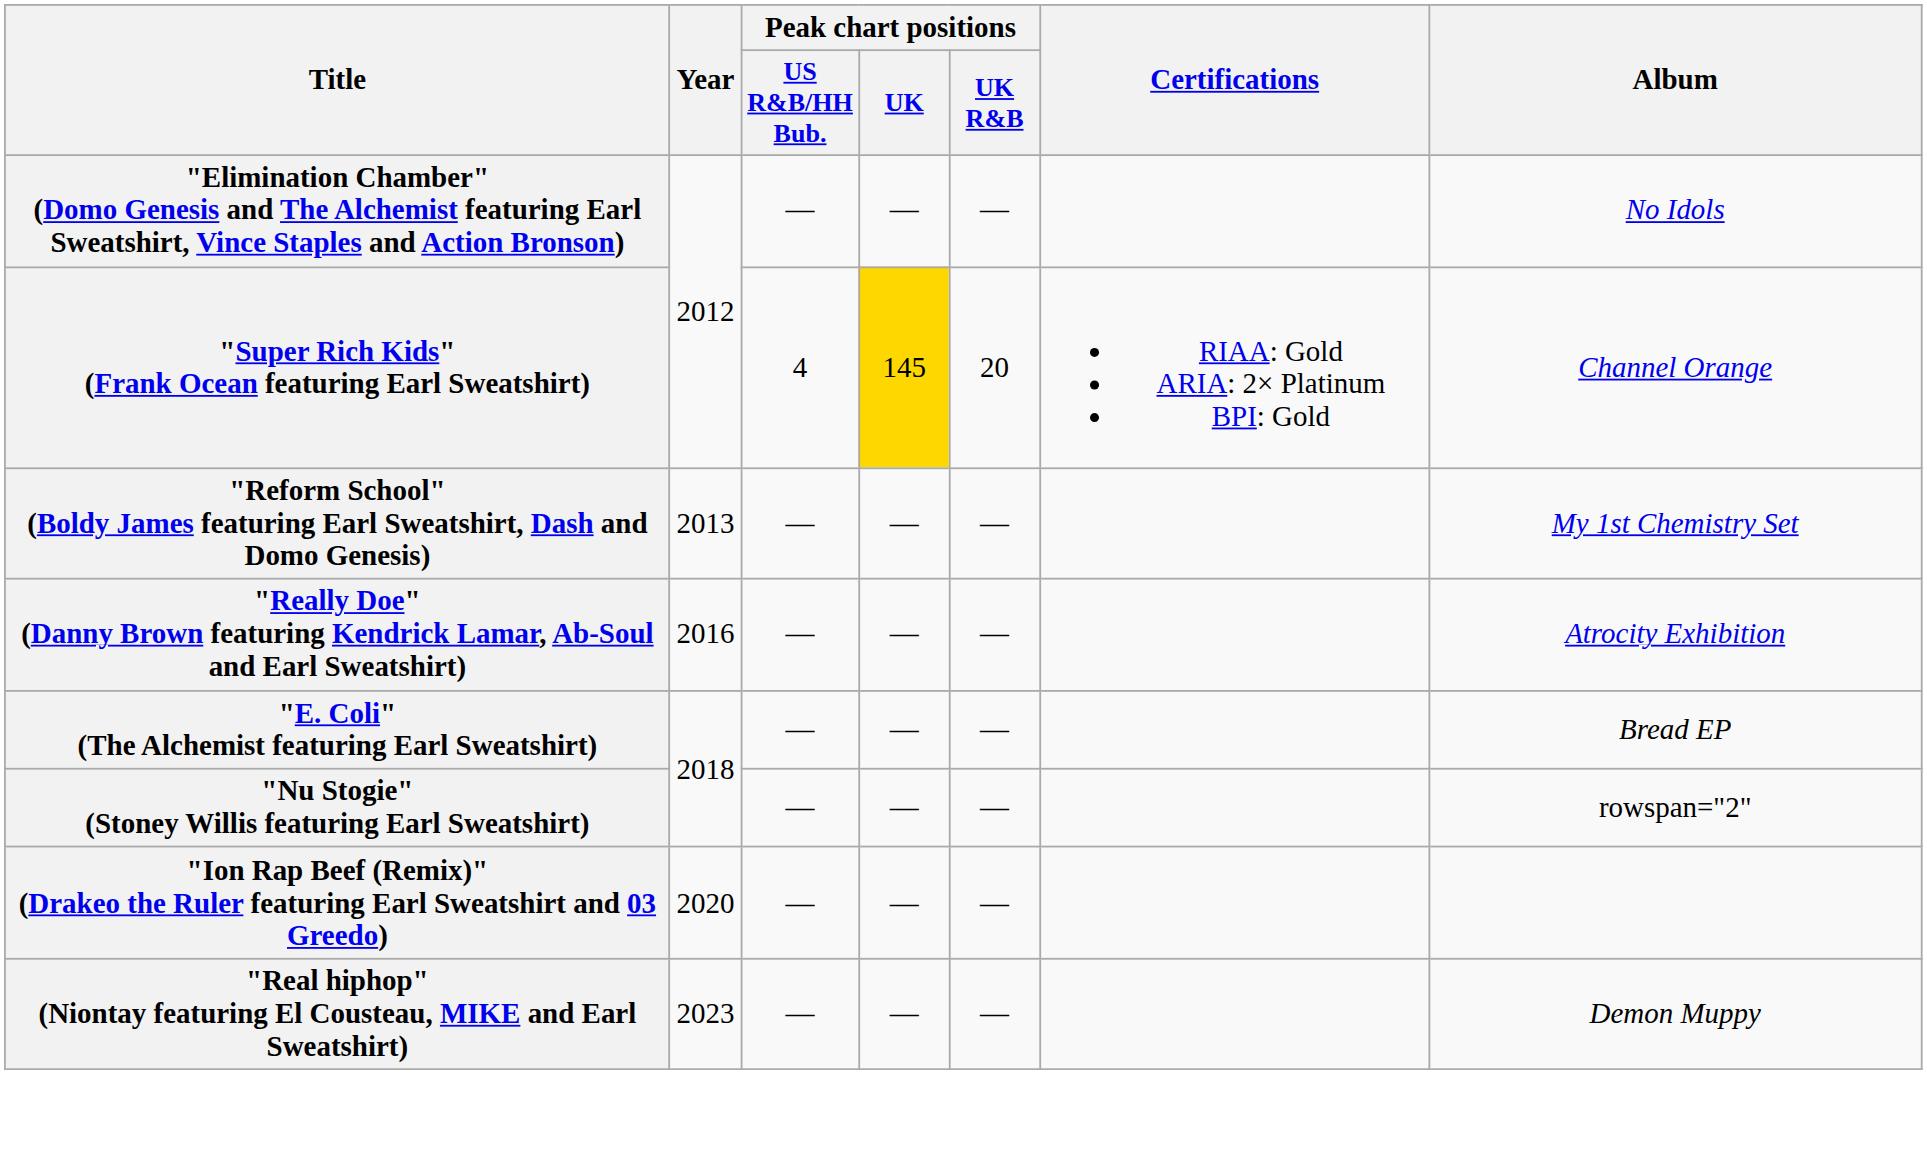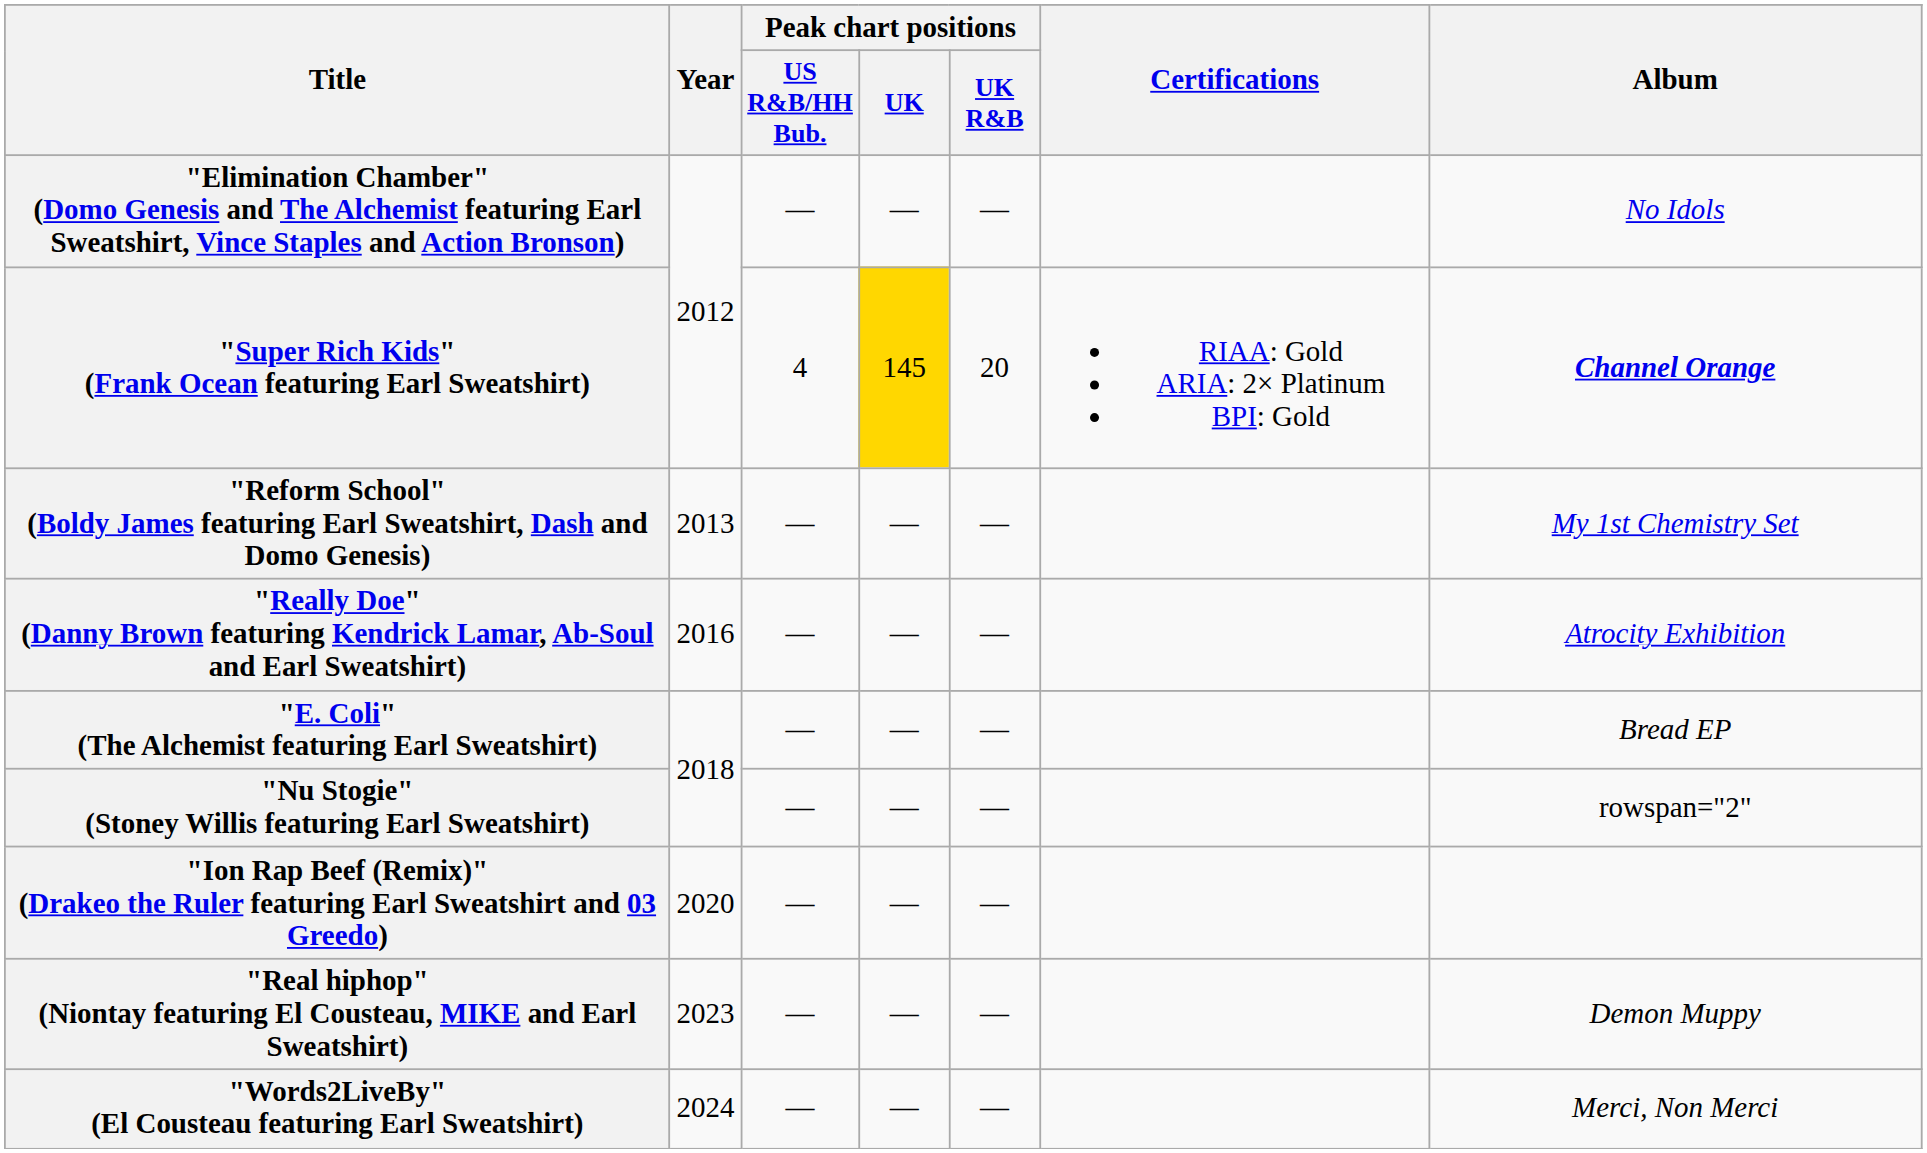(1675, 366) normal -> (1675, 366) bold
+ row: (337, 1108)
